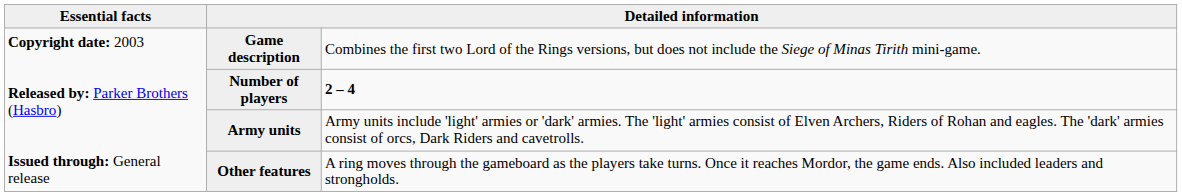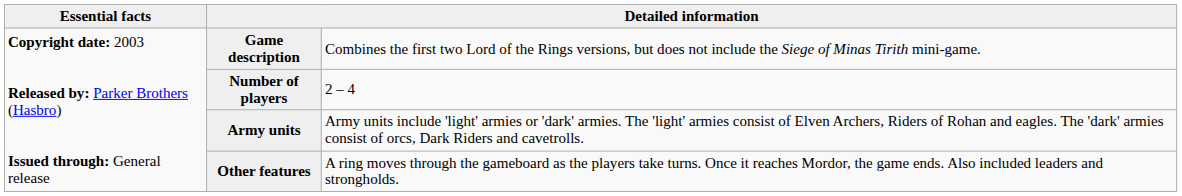(340, 89) bold -> (340, 89) normal
